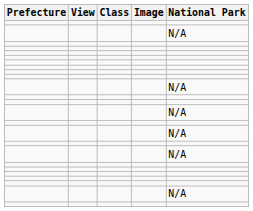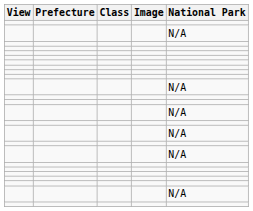columns swapped: (83, 12) <-> (36, 12)
